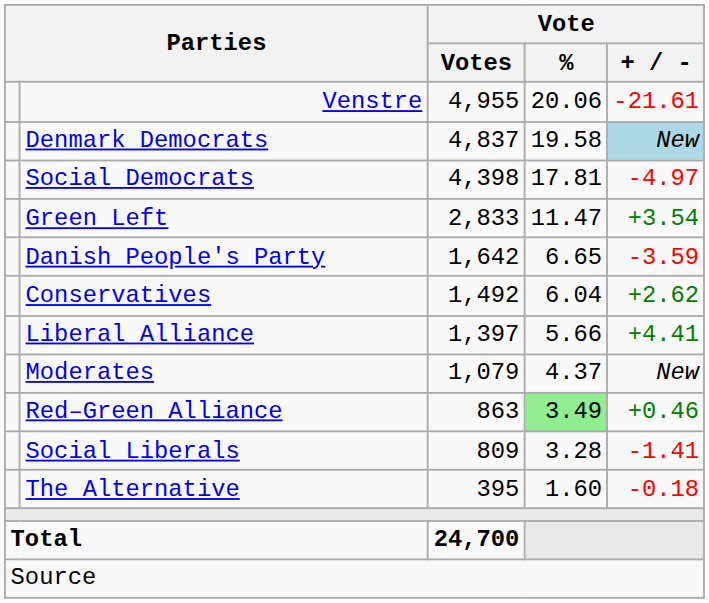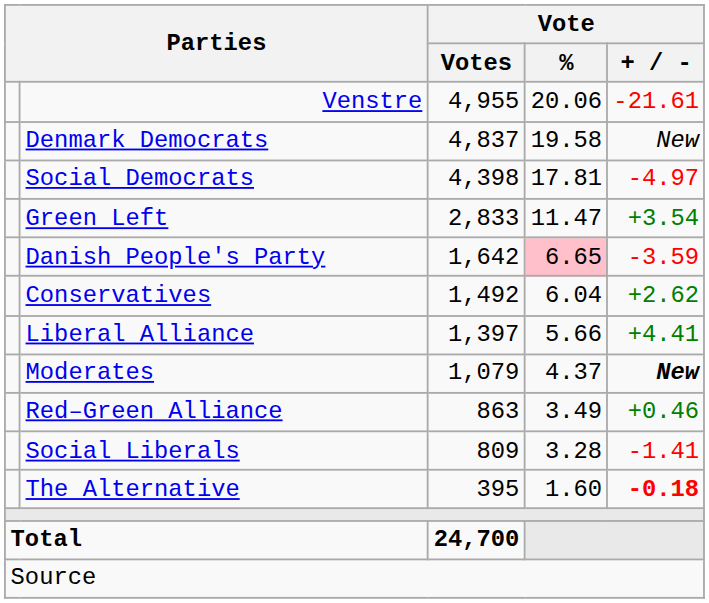(678, 141) lightblue background -> (678, 141) no background
(573, 257) no background -> (573, 257) pink background
(678, 373) normal -> (678, 373) bold
(573, 412) lightgreen background -> (573, 412) no background
(663, 490) normal -> (663, 490) bold
